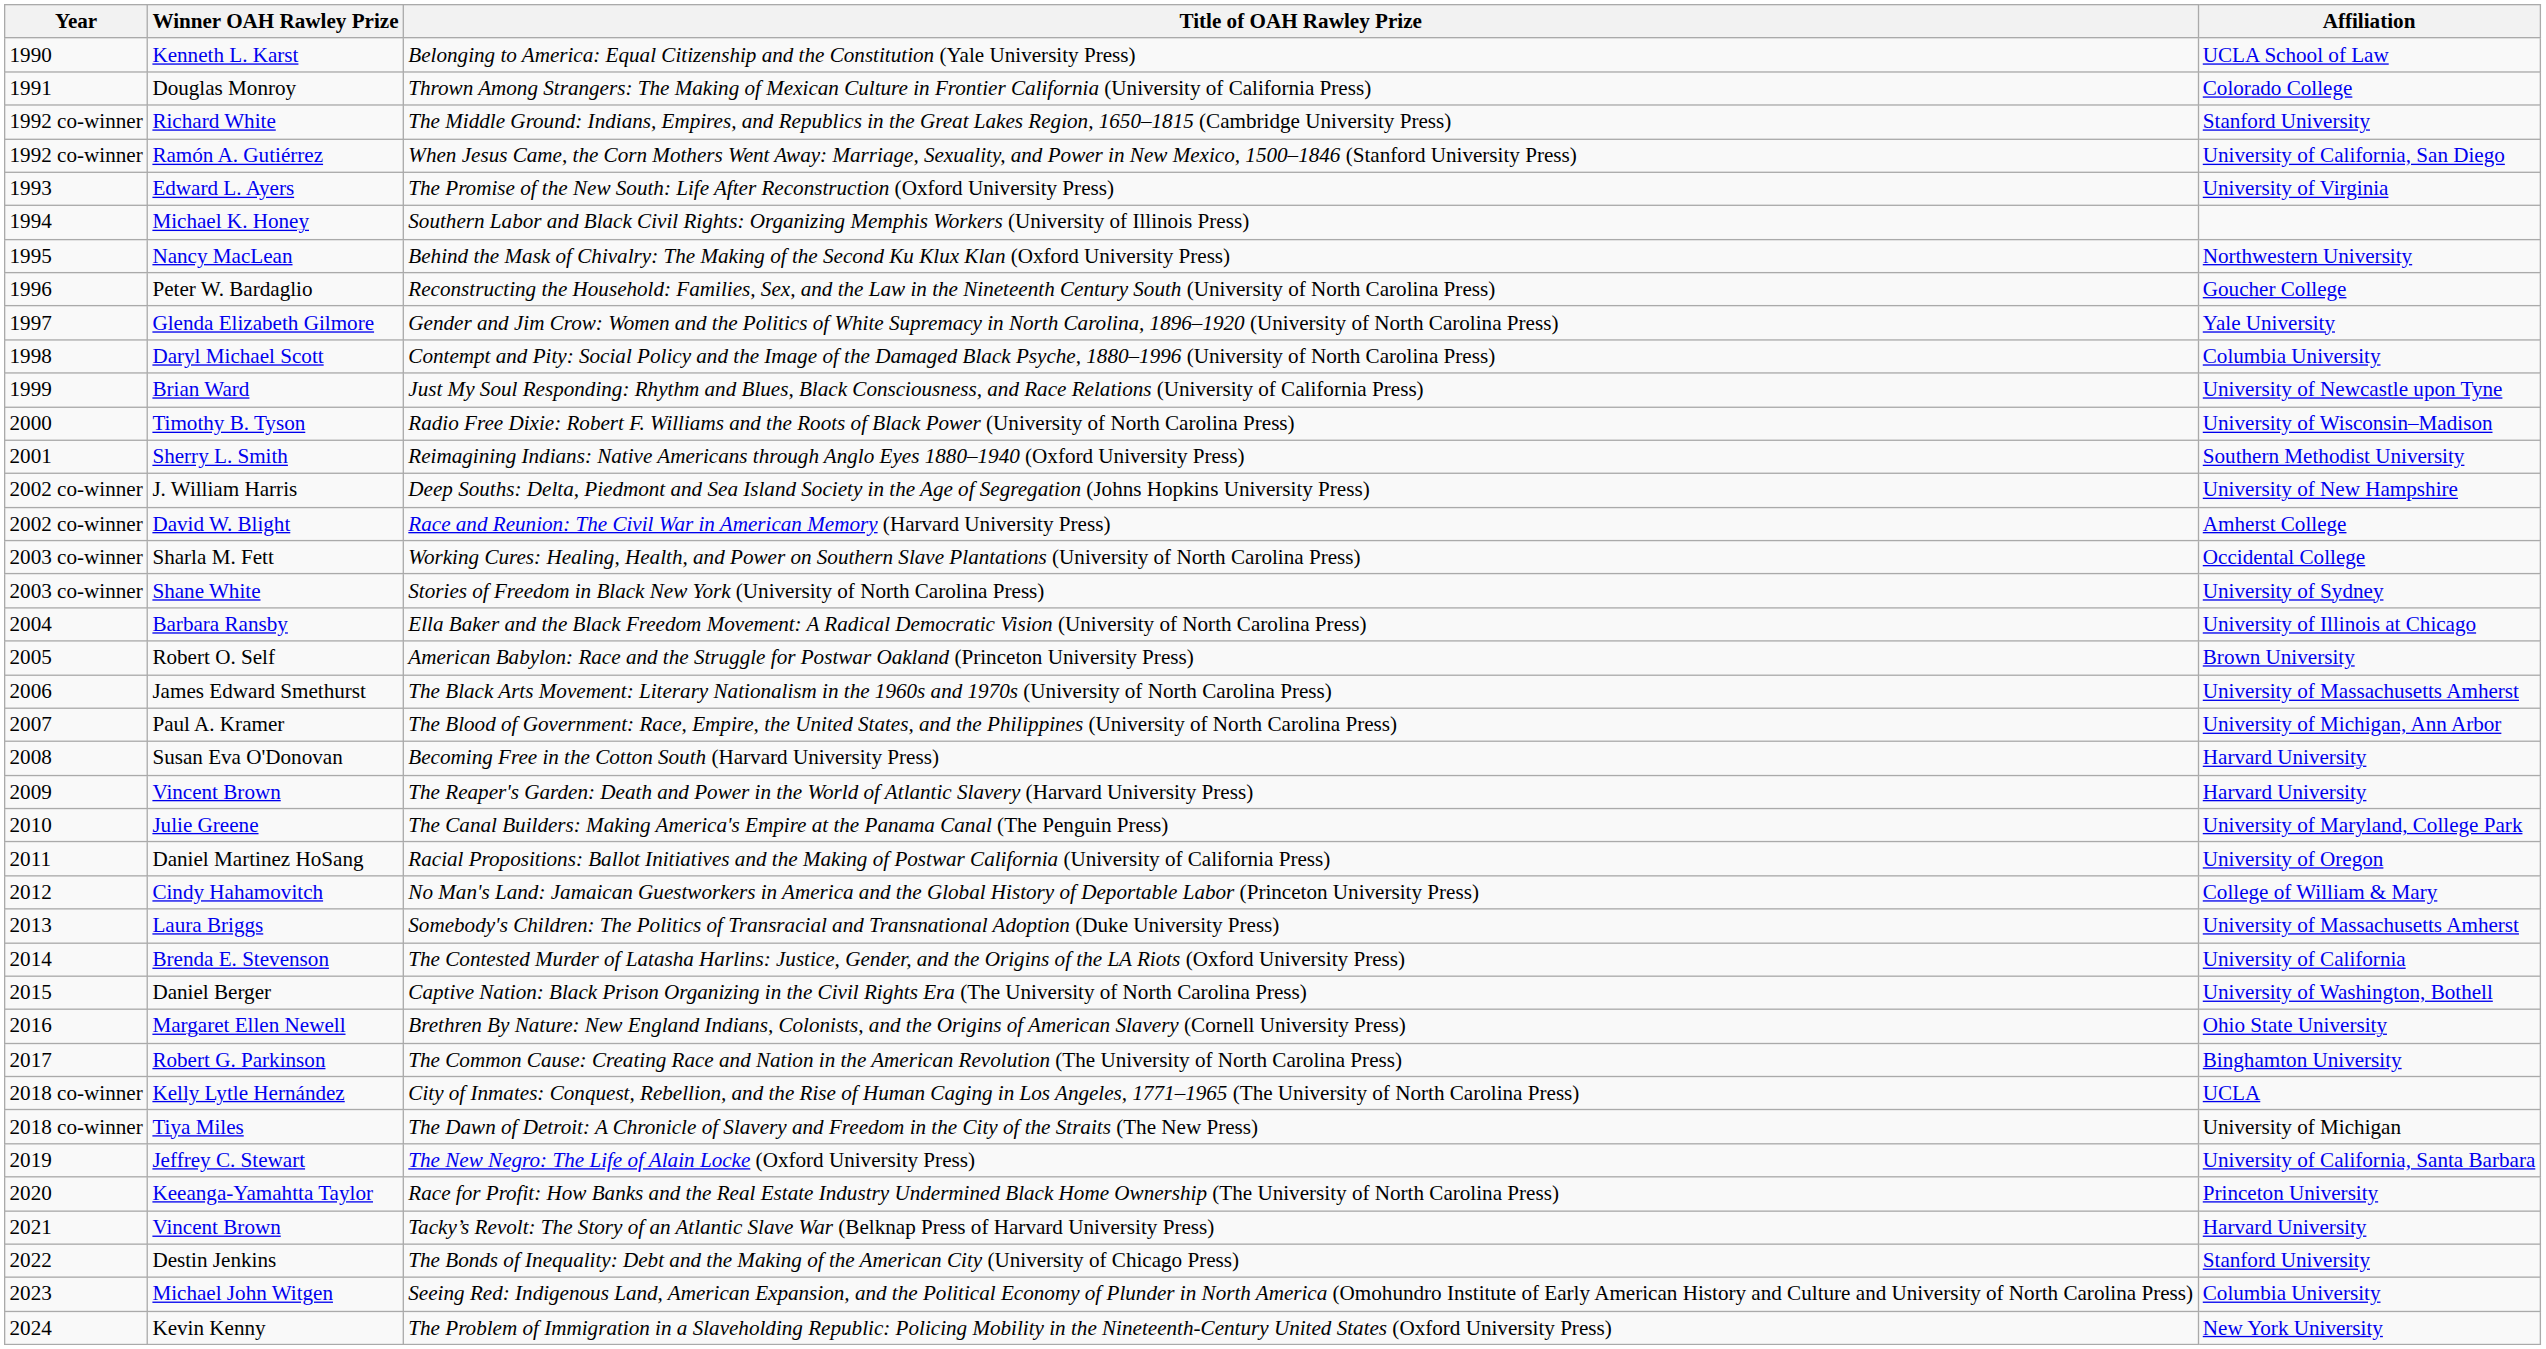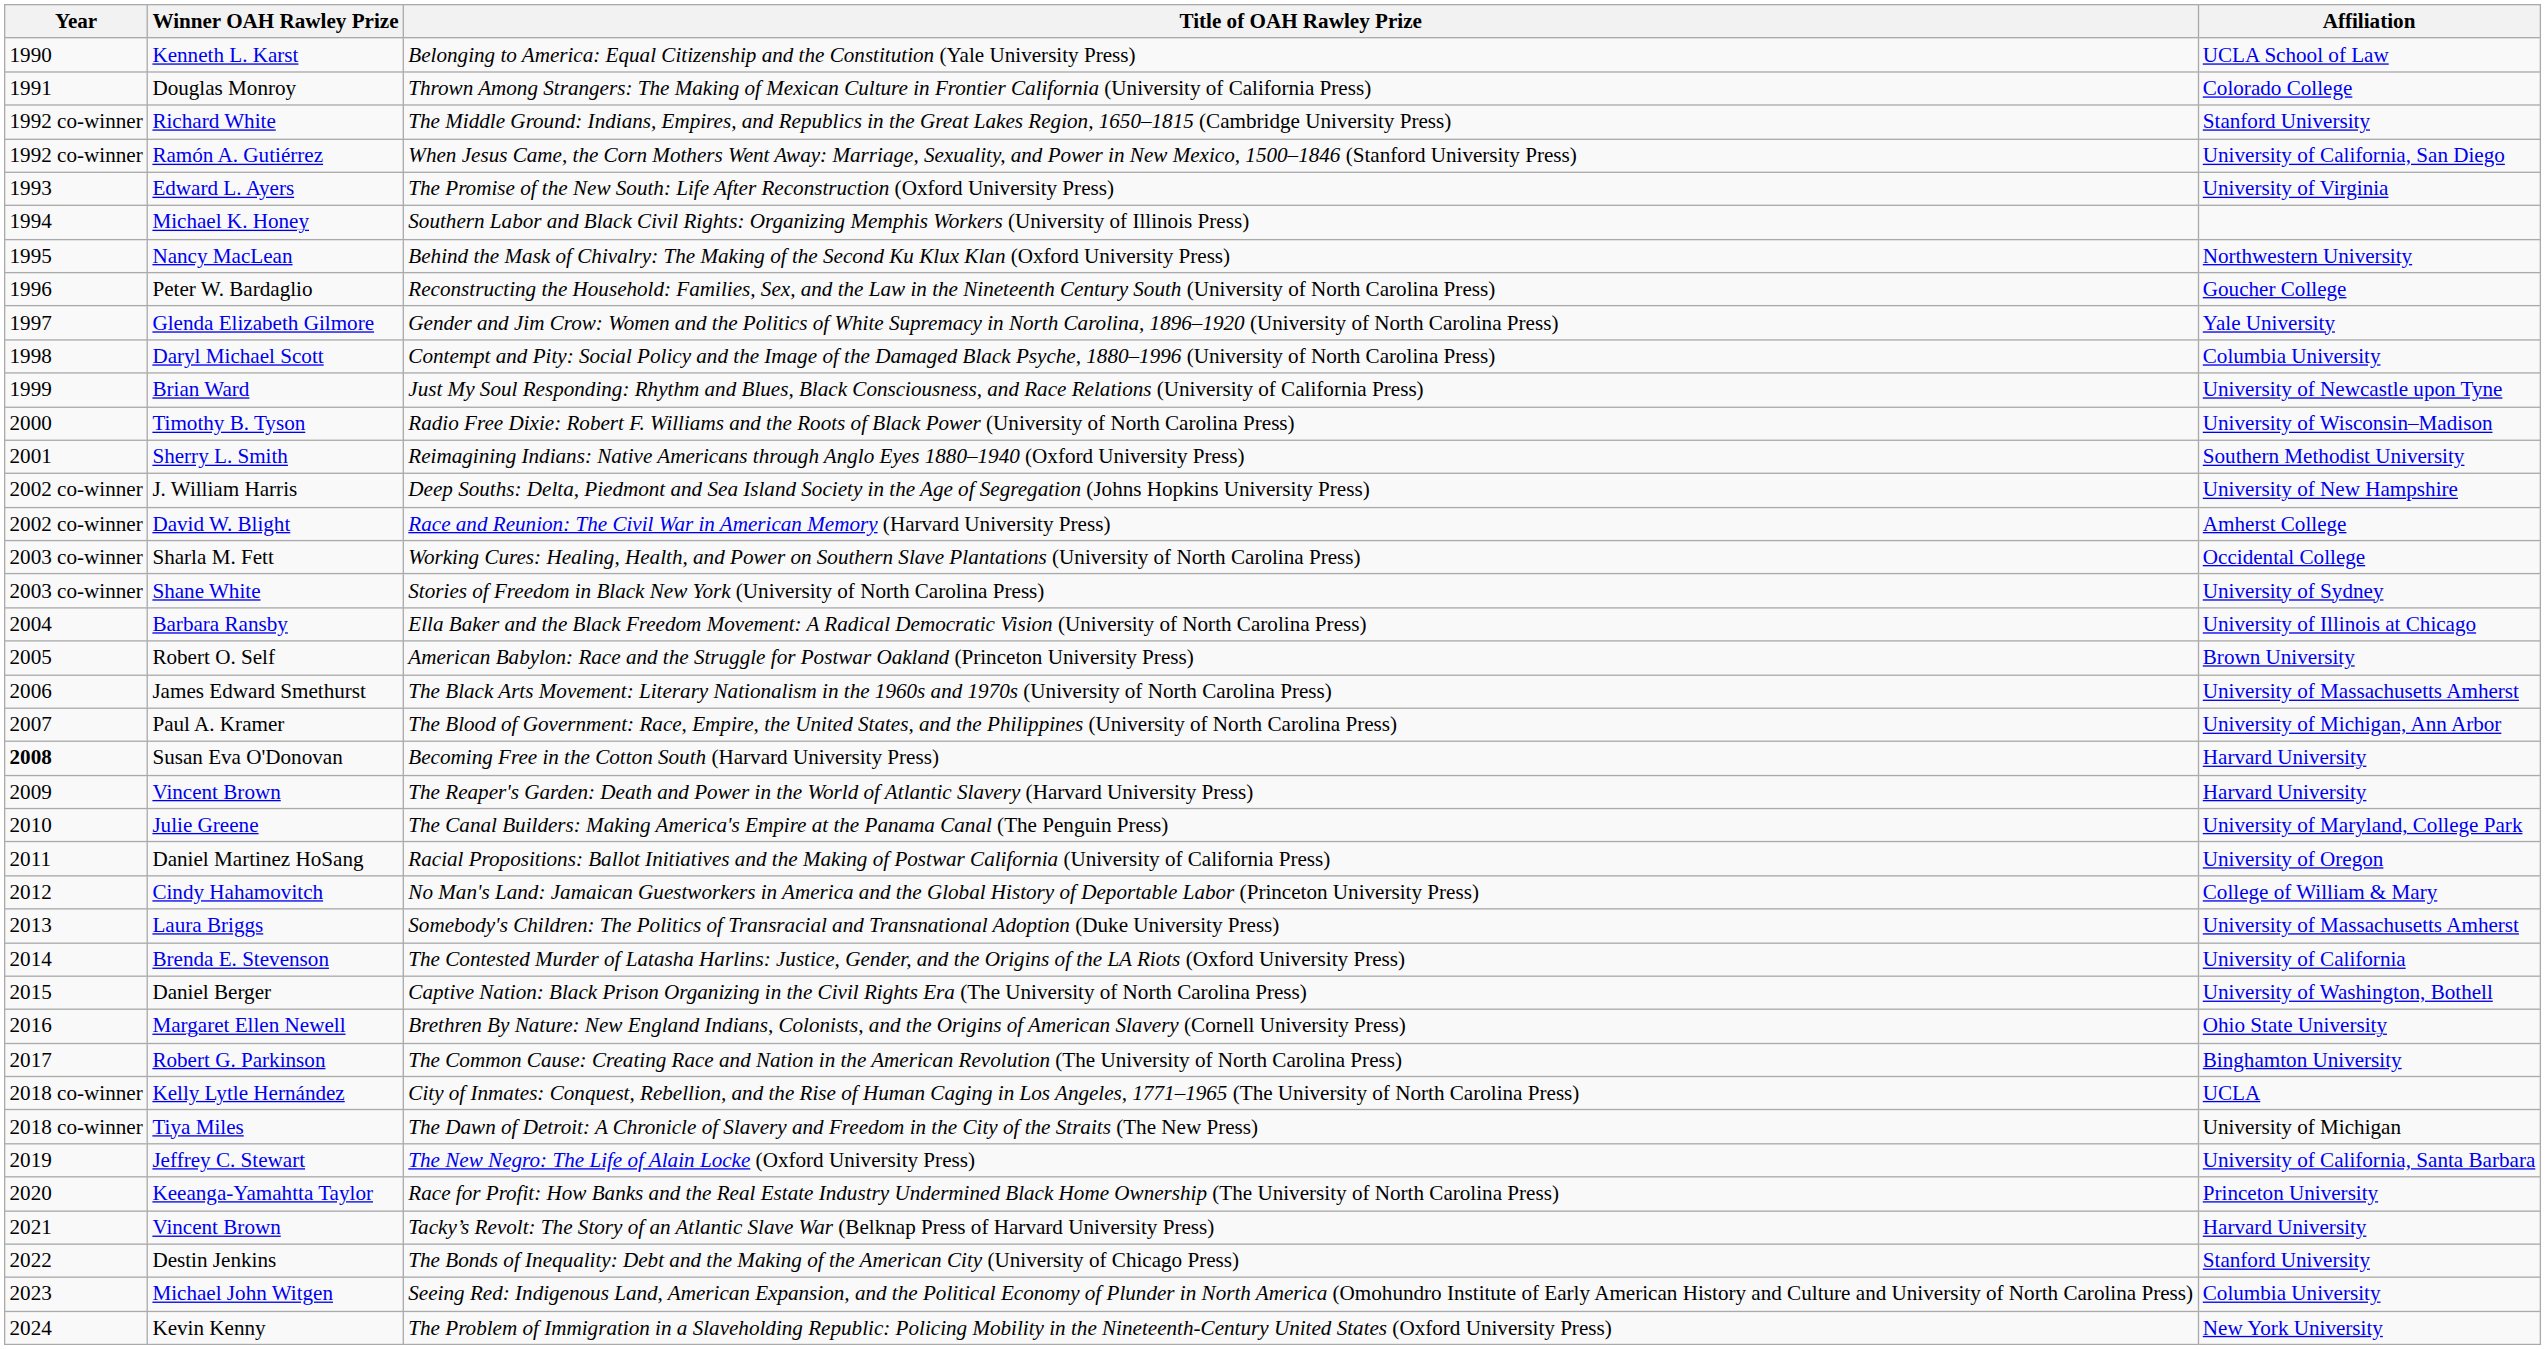(31, 758) normal -> (31, 758) bold
